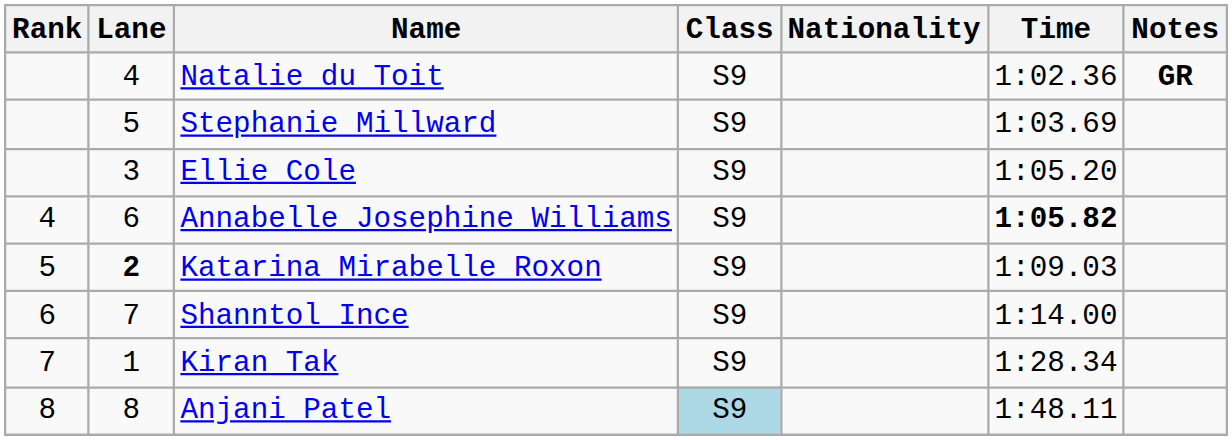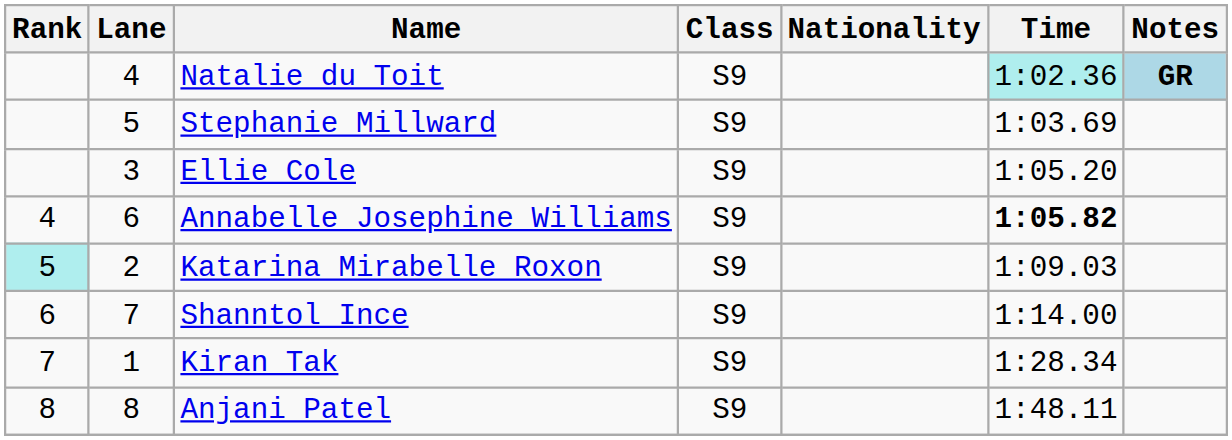(1056, 77) no background -> (1056, 77) paleturquoise background
(1175, 77) no background -> (1175, 77) lightblue background
(47, 267) no background -> (47, 267) paleturquoise background
(131, 267) bold -> (131, 267) normal
(730, 410) lightblue background -> (730, 410) no background
